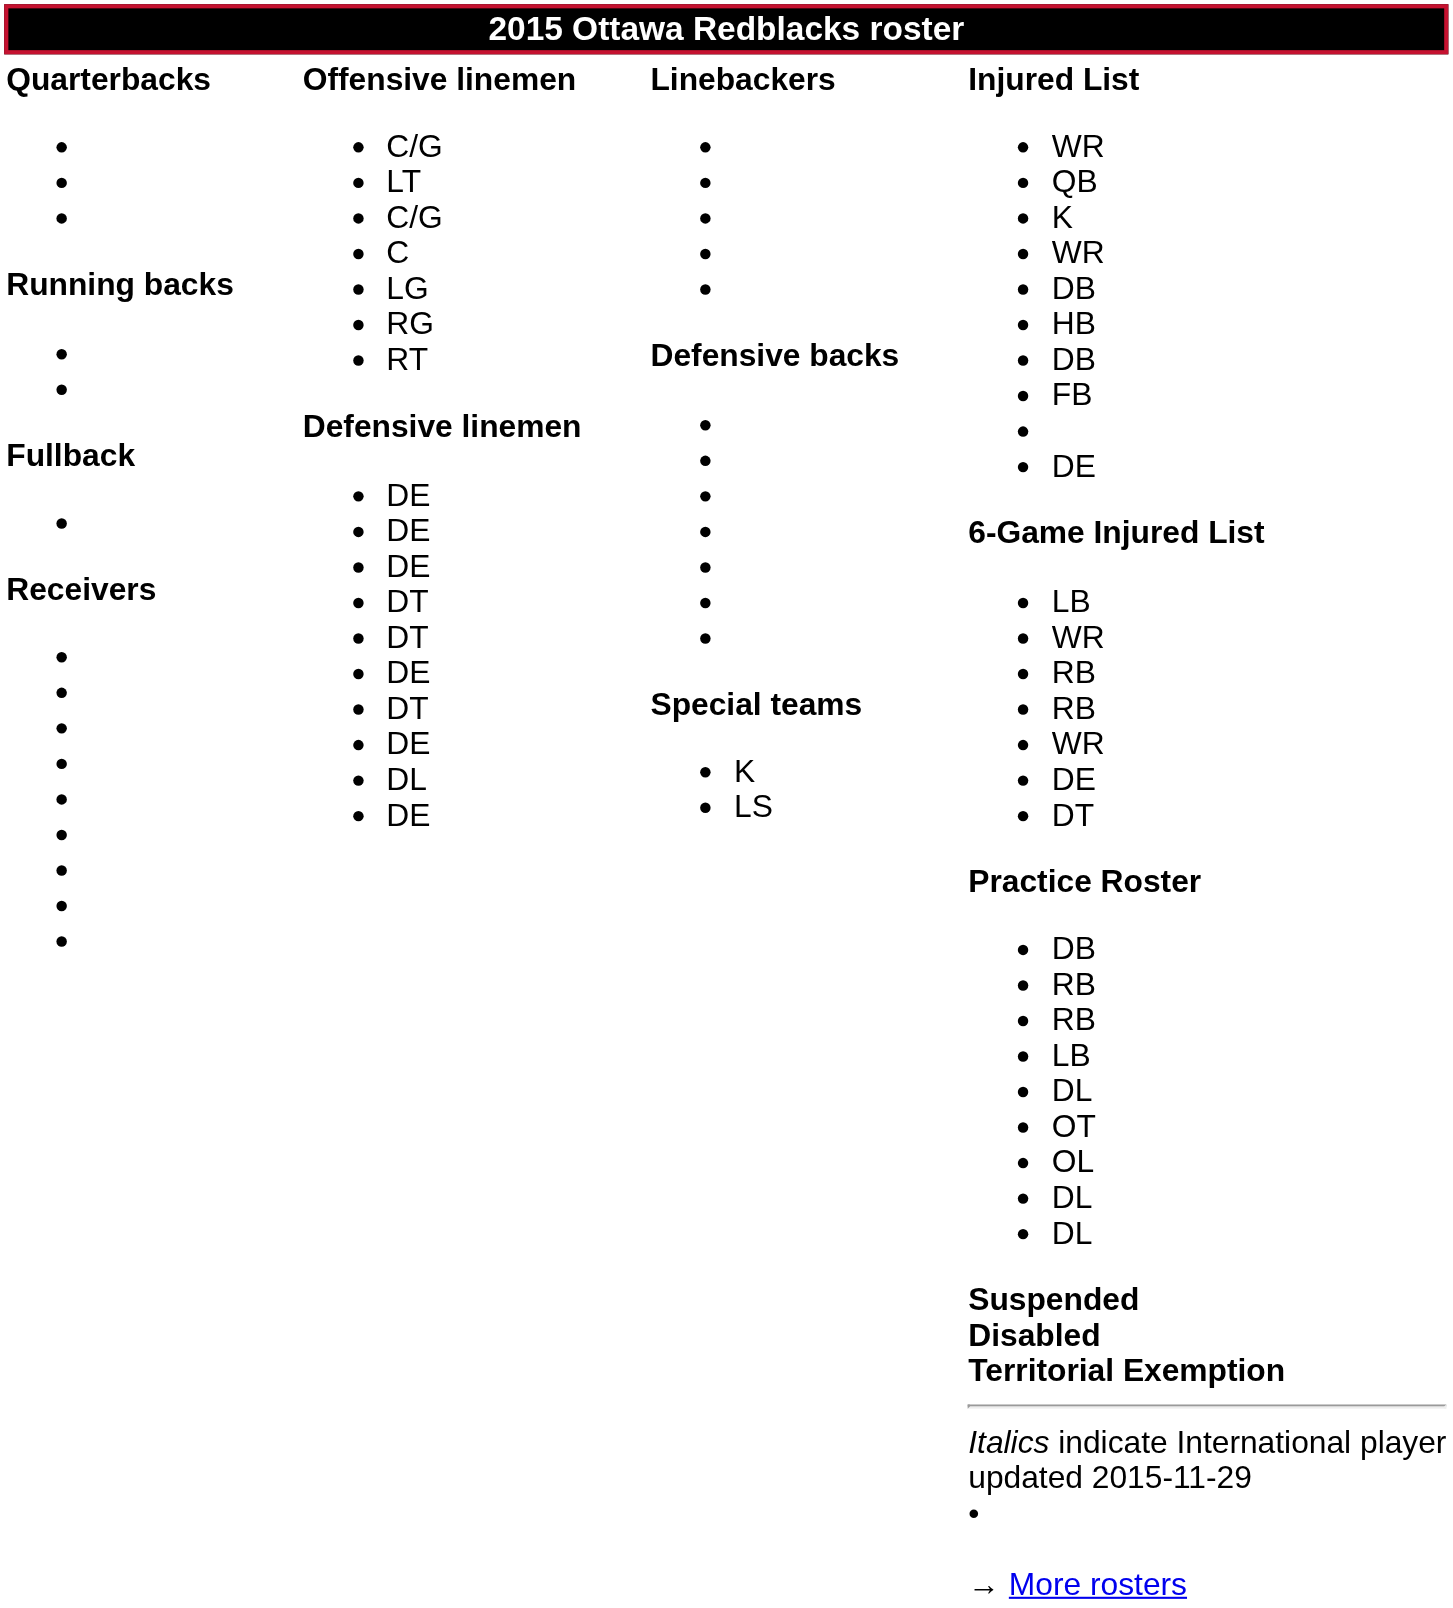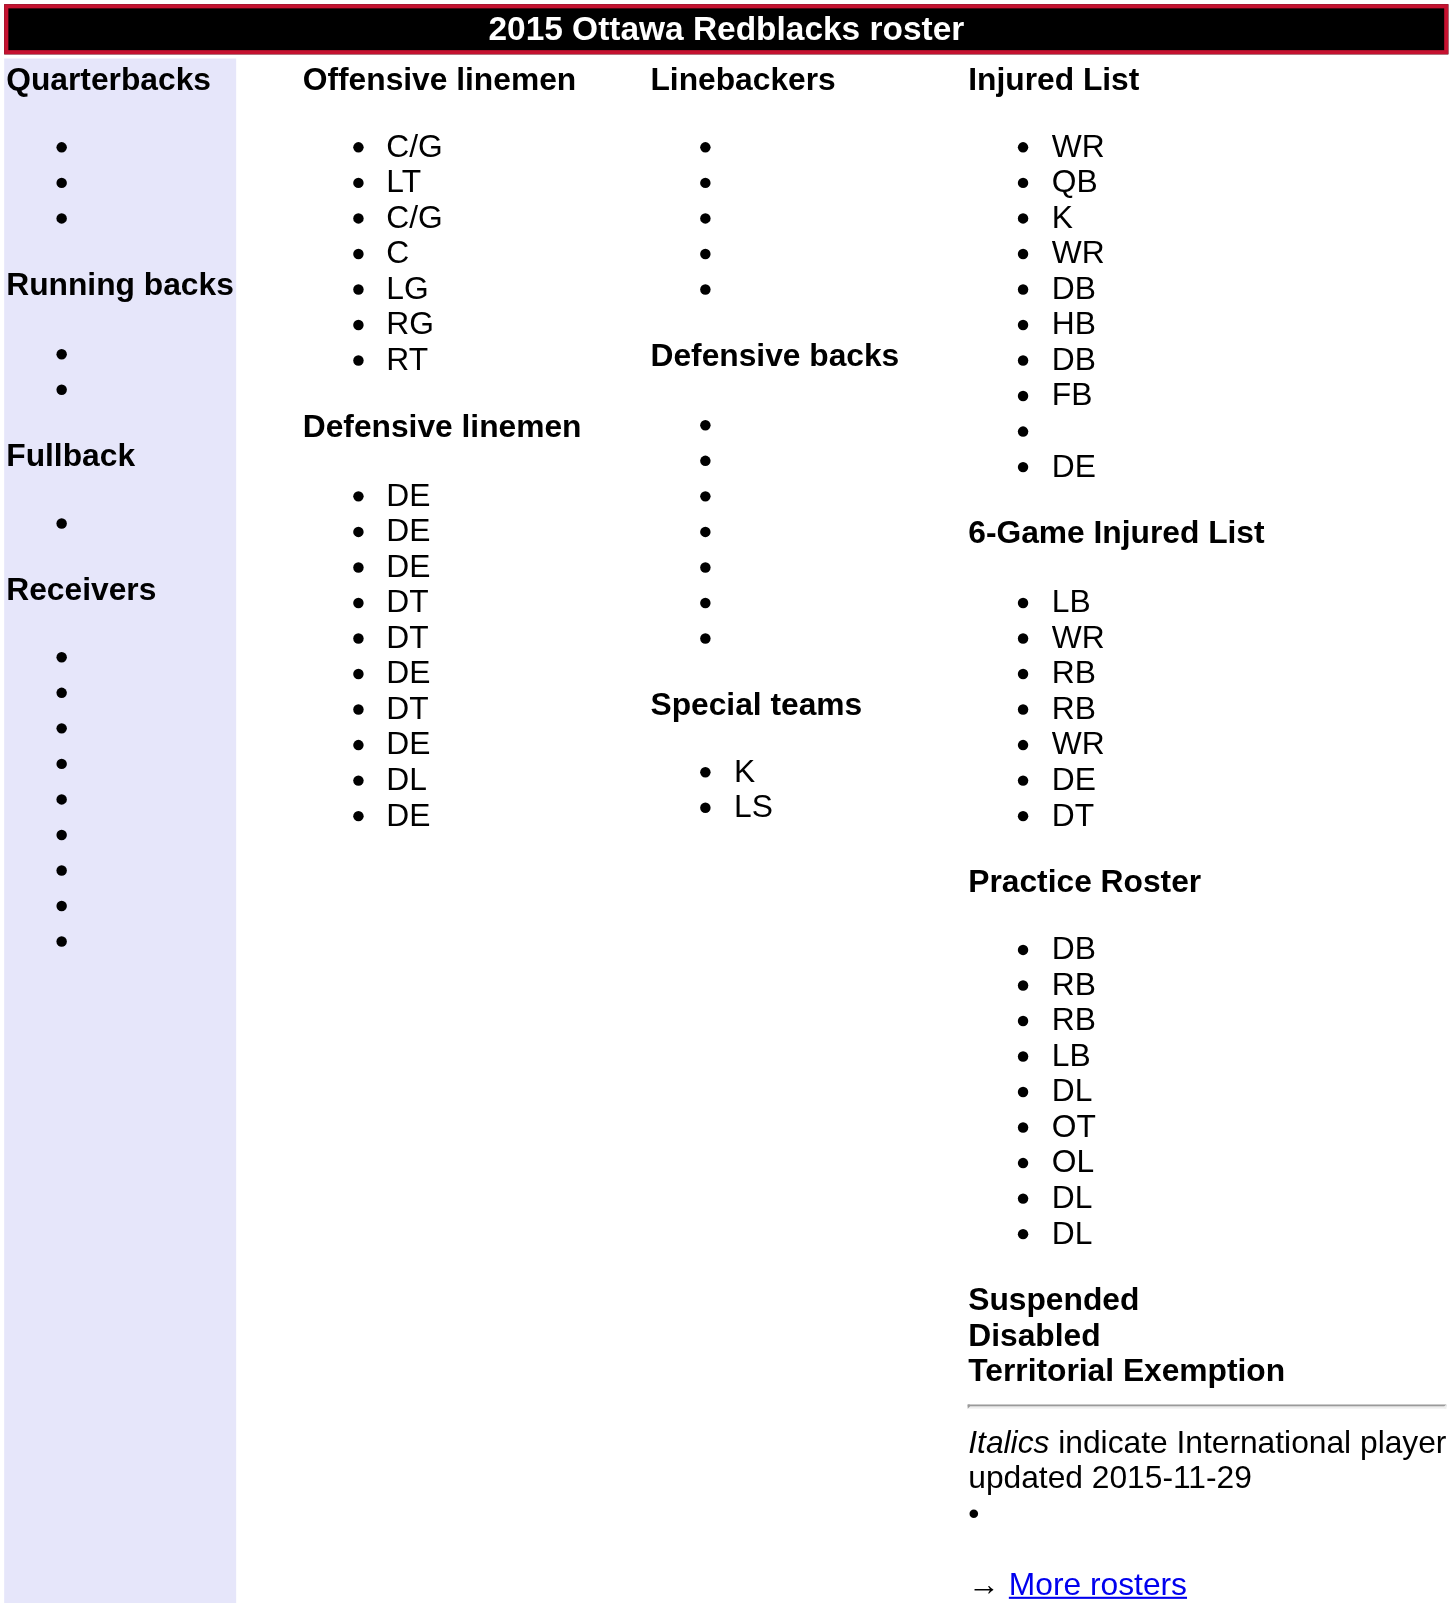(120, 509) no background -> (120, 509) lavender background
